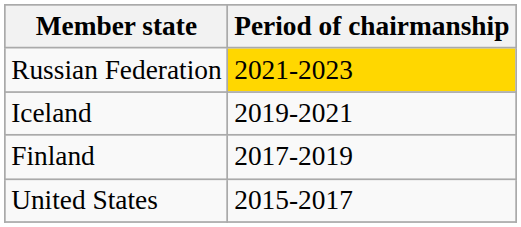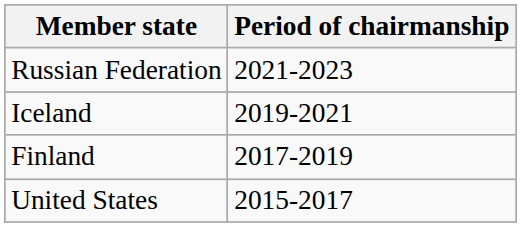(294, 69) gold background -> (294, 69) no background
